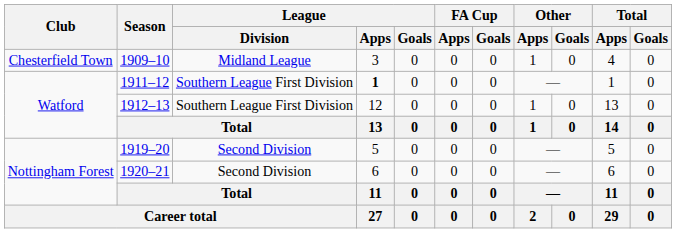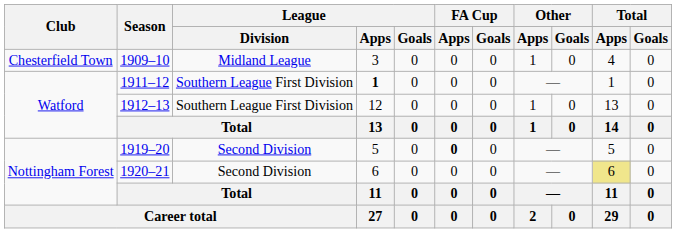(454, 149) normal -> (454, 149) bold
(611, 171) no background -> (611, 171) khaki background
